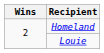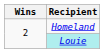(73, 41) no background -> (73, 41) paleturquoise background
